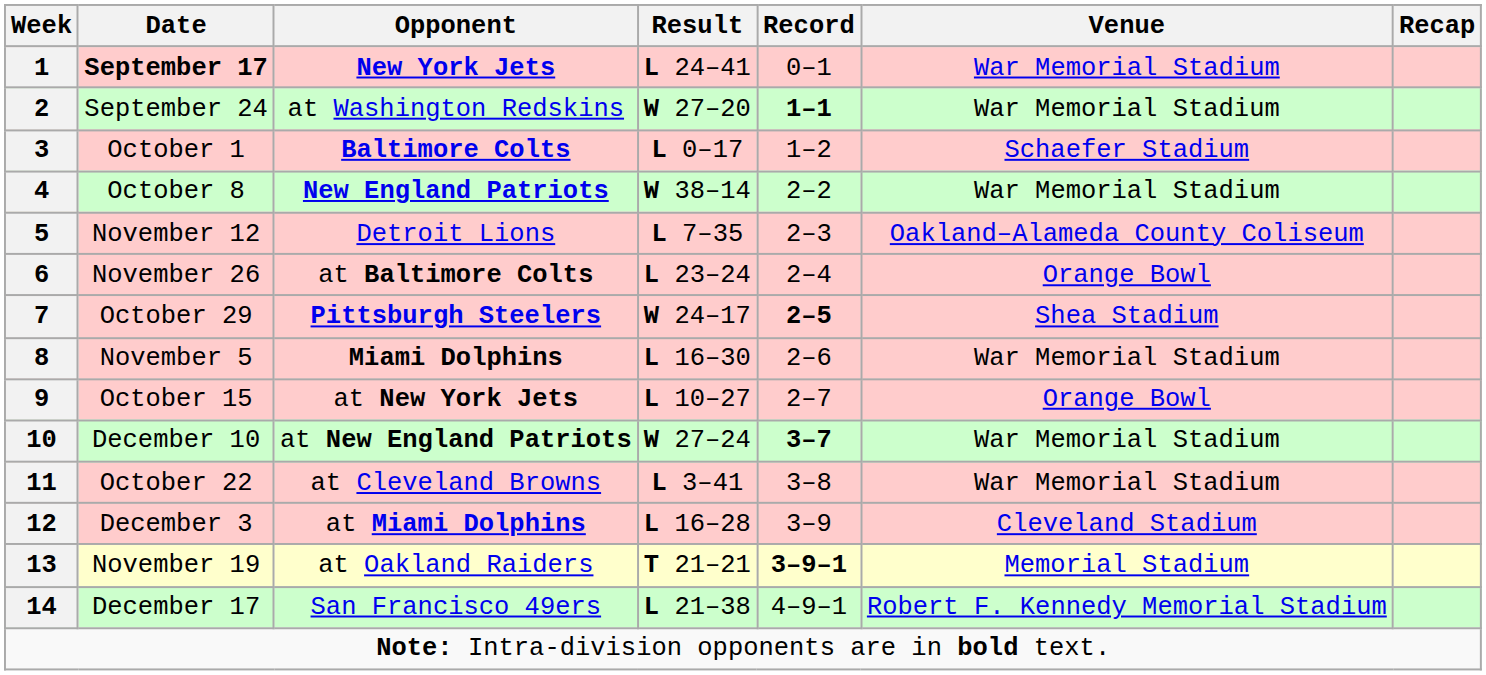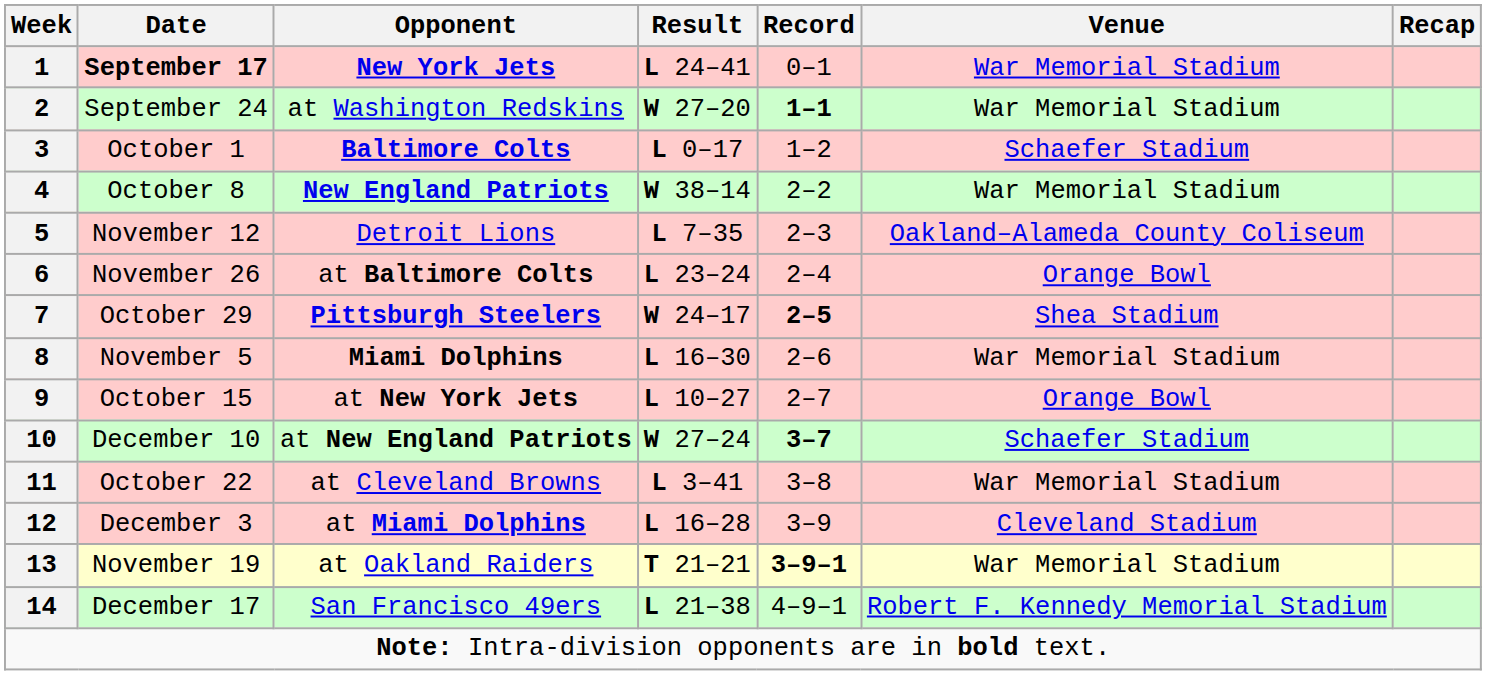(1127, 441) War Memorial Stadium -> (1127, 441) Schaefer Stadium
(1127, 566) Memorial Stadium -> (1127, 566) War Memorial Stadium
